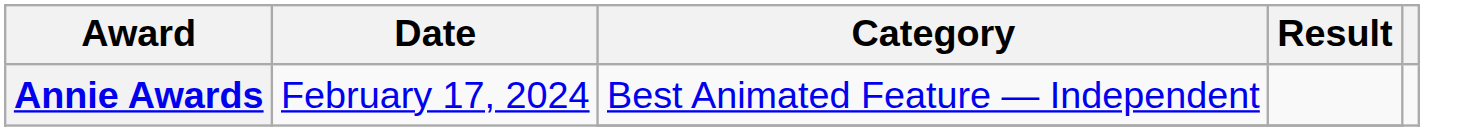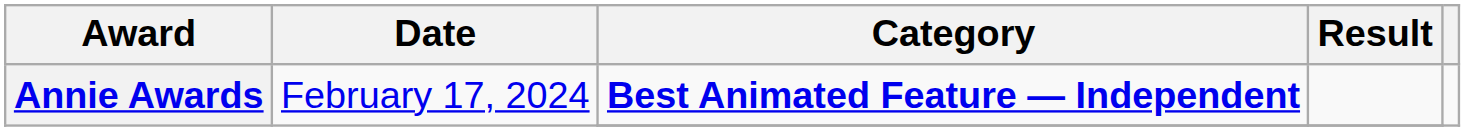(933, 94) normal -> (954, 94) bold
